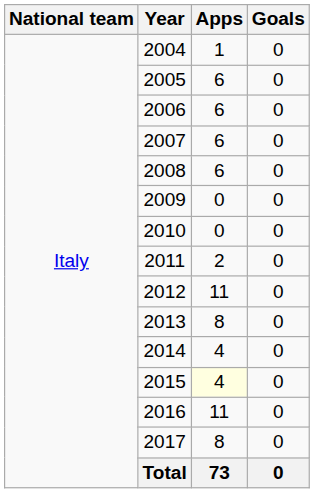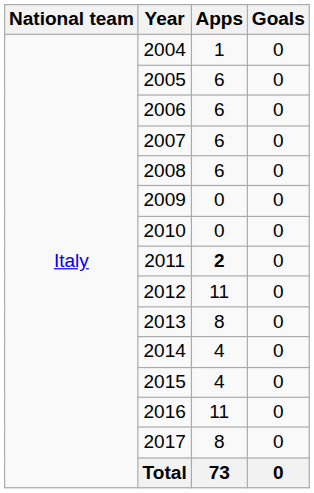(219, 261) normal -> (219, 261) bold
(219, 381) lightyellow background -> (219, 381) no background
